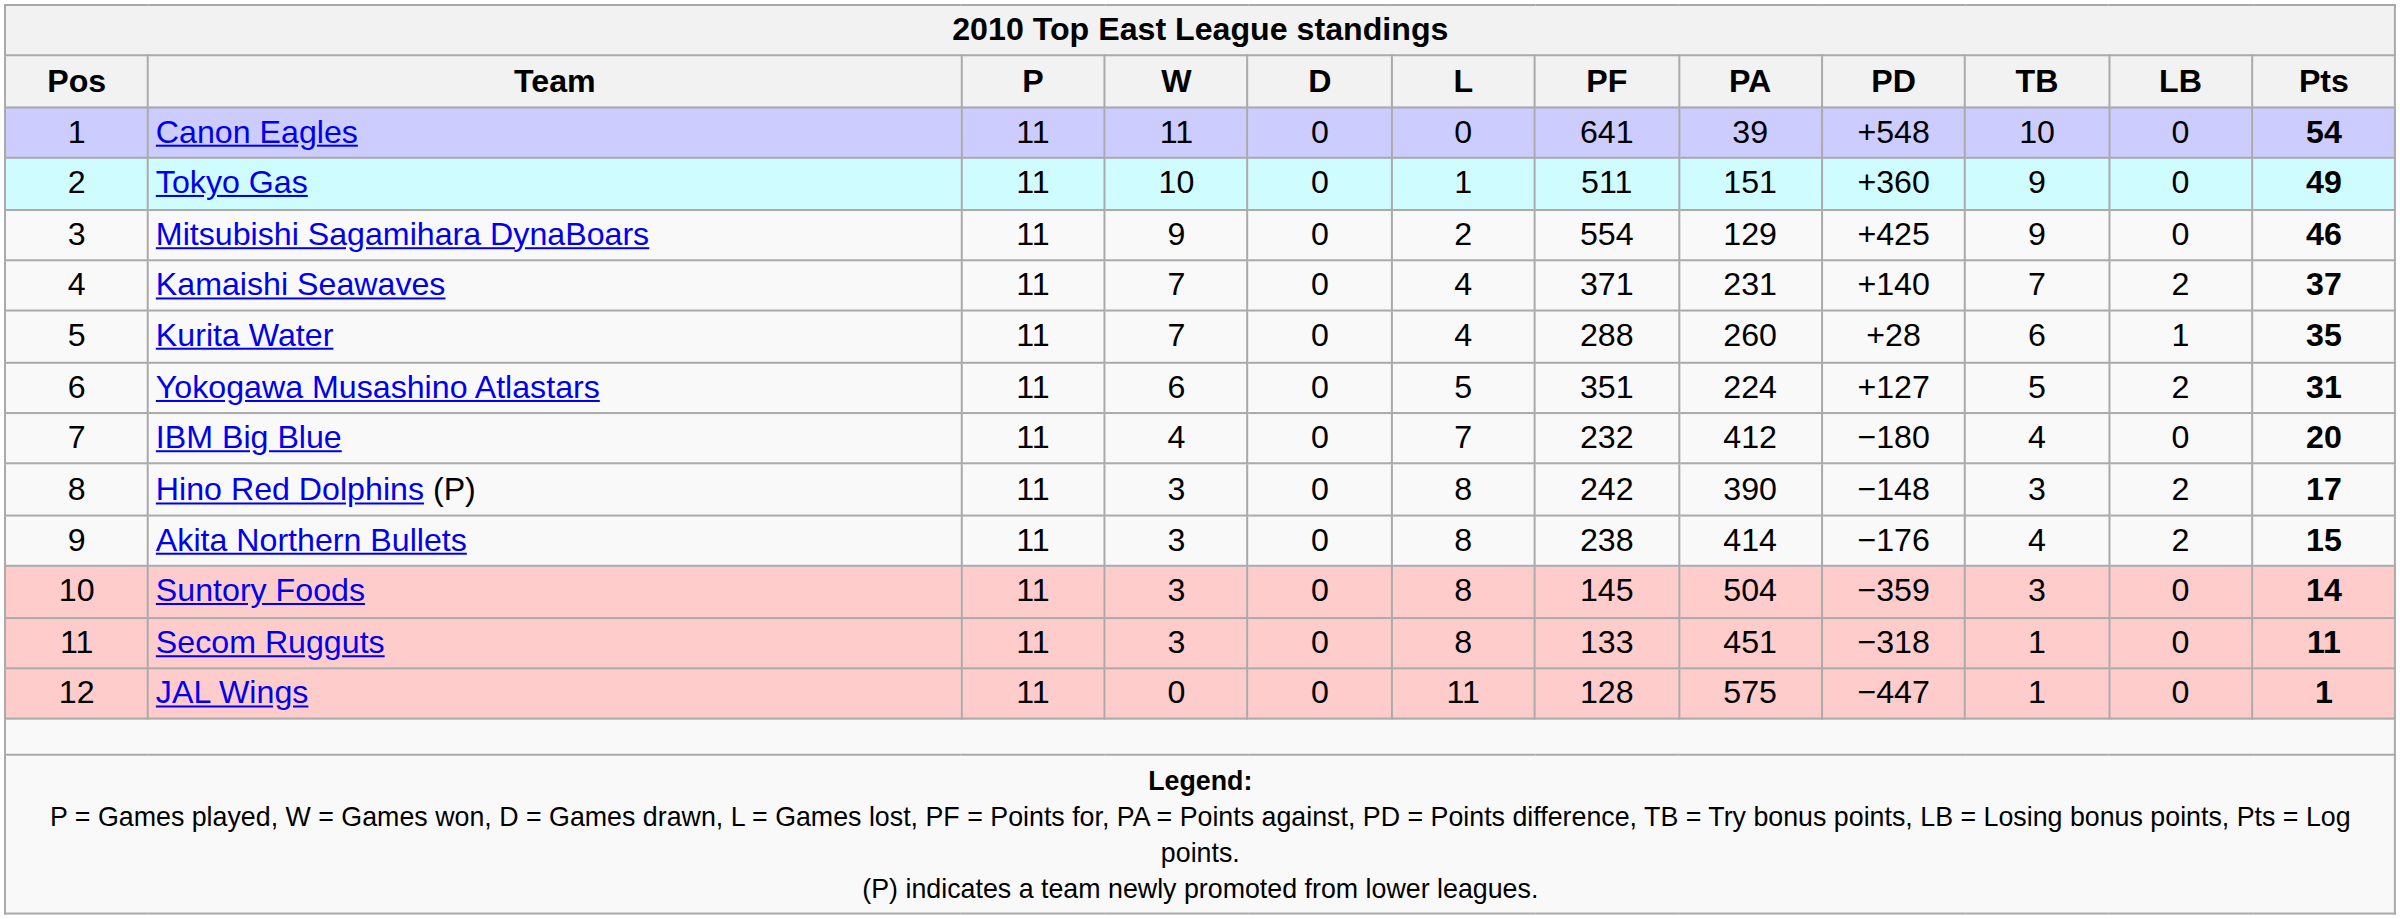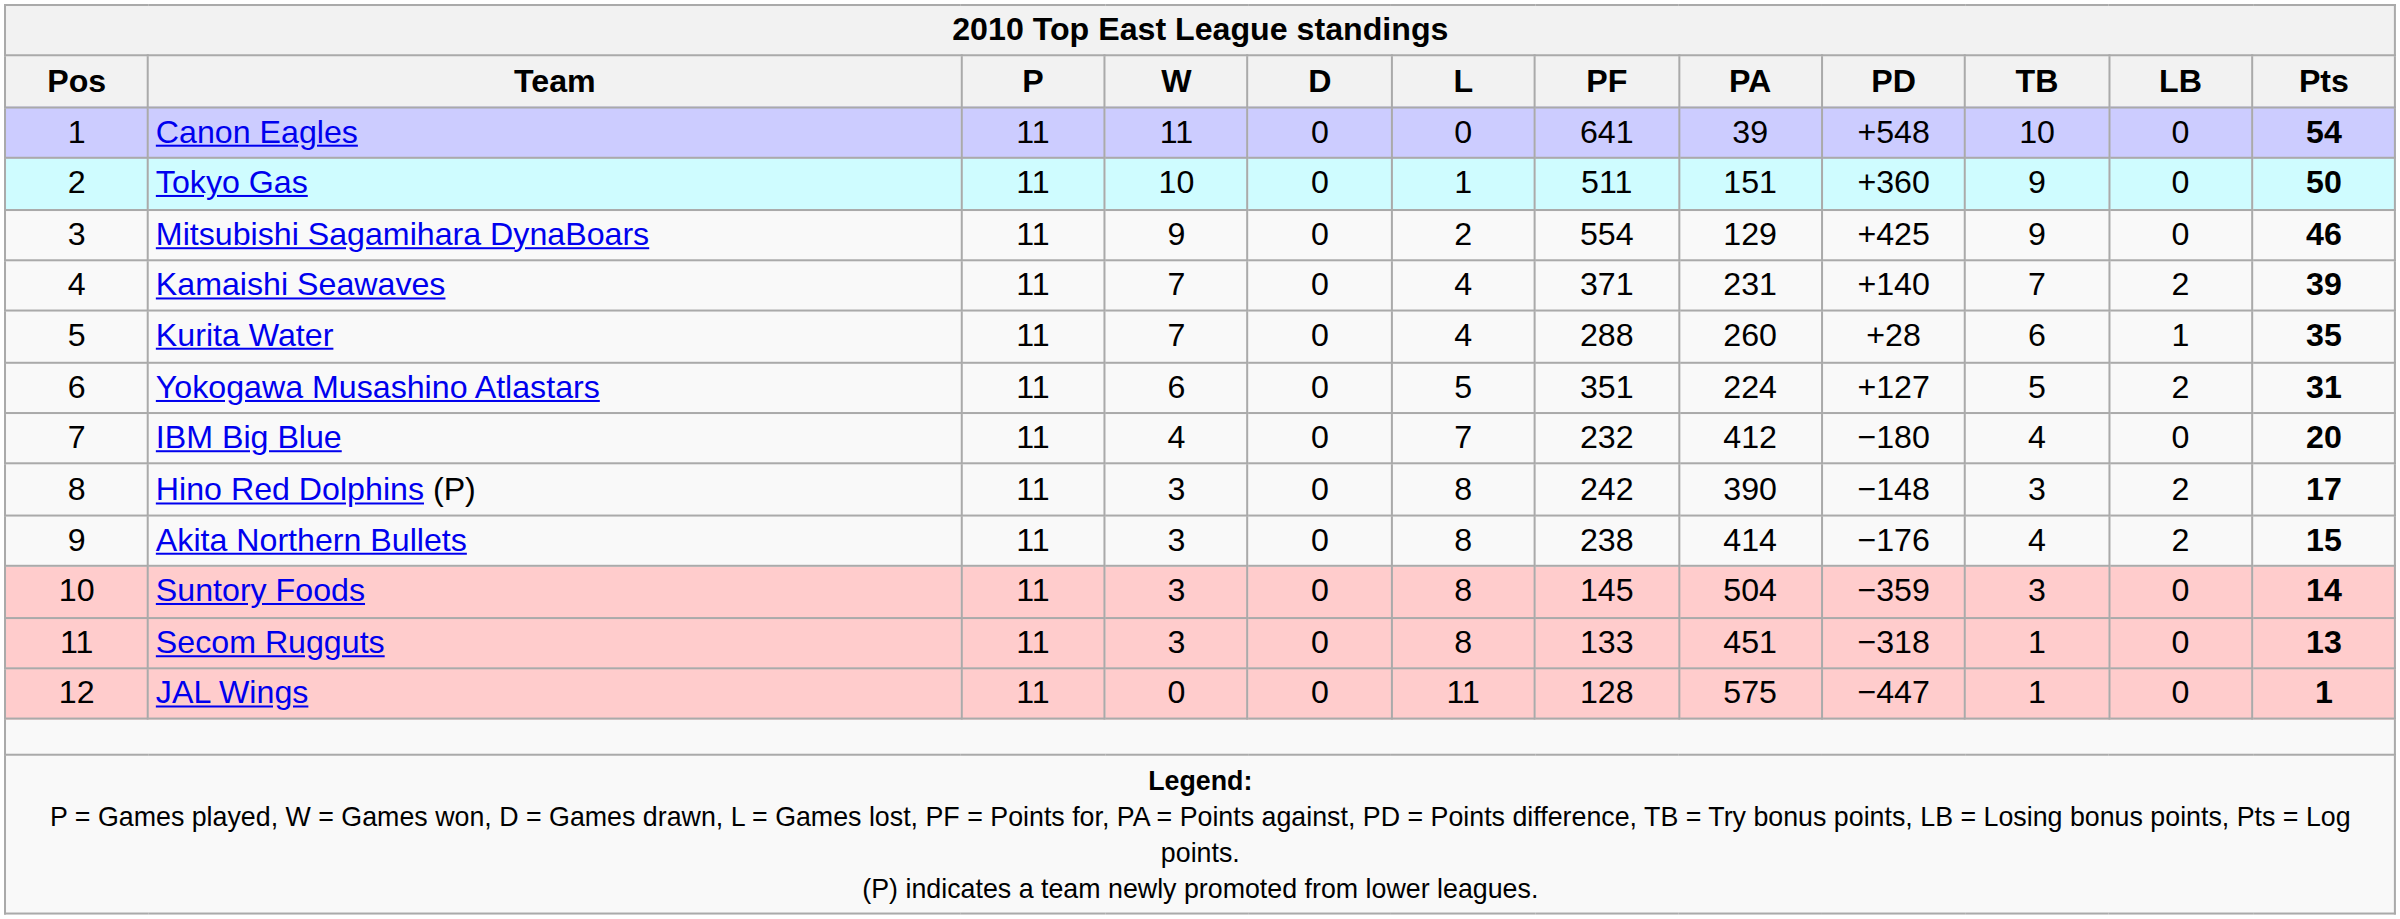(2324, 183) 49 -> (2324, 183) 50
(2324, 285) 37 -> (2324, 285) 39
(2324, 642) 11 -> (2324, 642) 13
